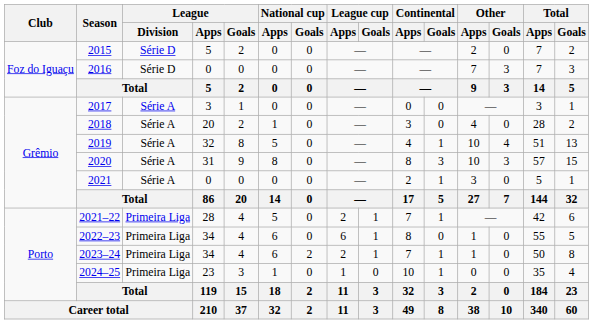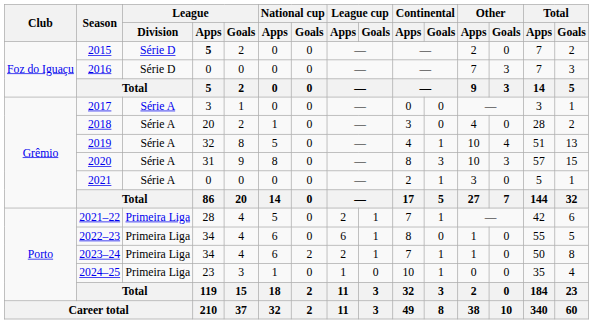(208, 50) normal -> (208, 50) bold
